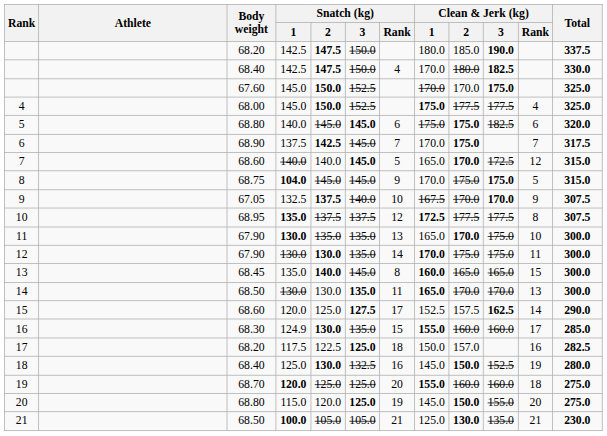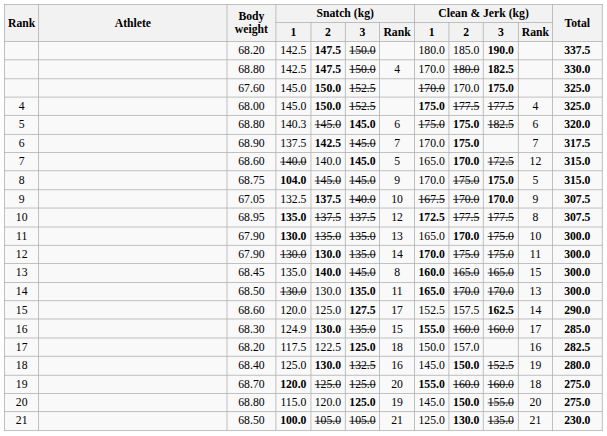(251, 69) 68.40 -> (251, 69) 68.80
(293, 124) 140.0 -> (293, 124) 140.3
